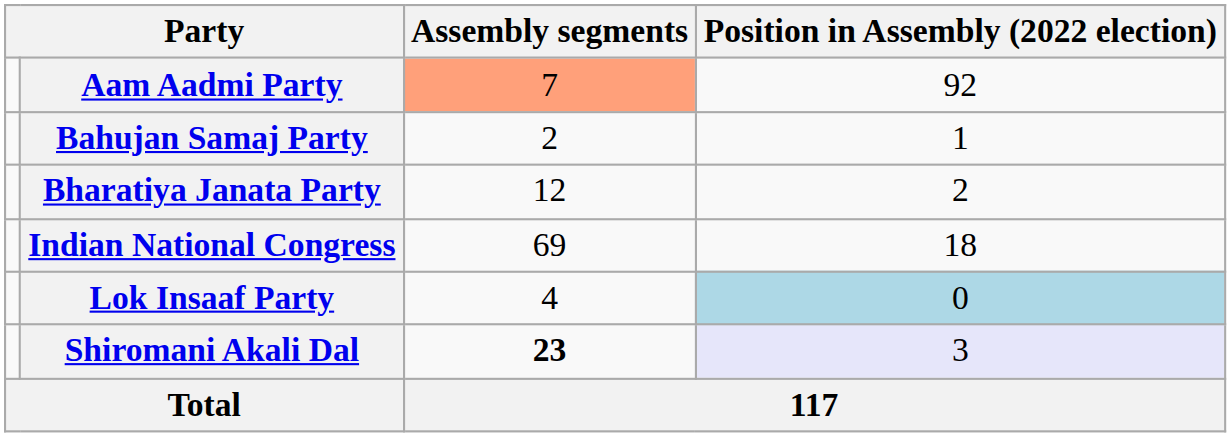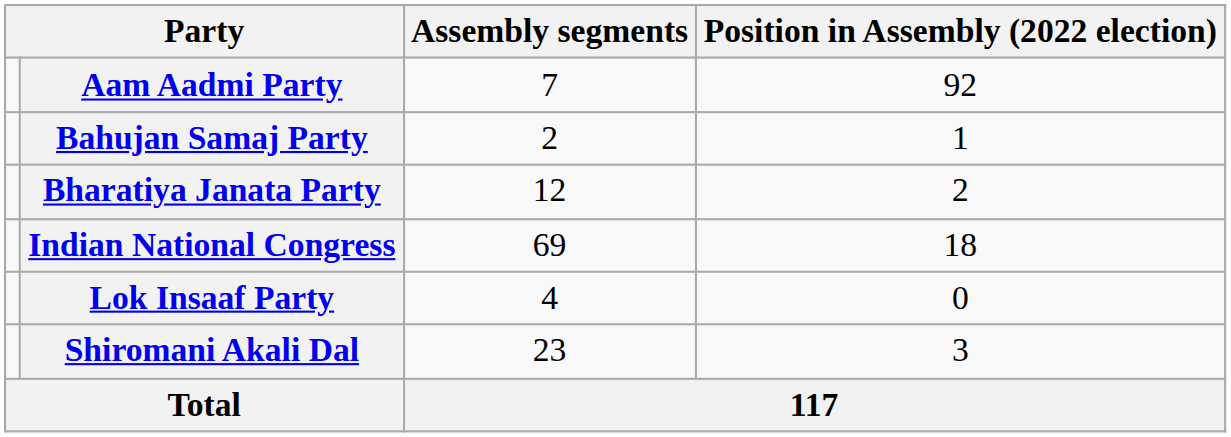(550, 84) lightsalmon background -> (550, 84) no background
(960, 297) lightblue background -> (960, 297) no background
(550, 350) bold -> (550, 350) normal
(960, 350) lavender background -> (960, 350) no background
